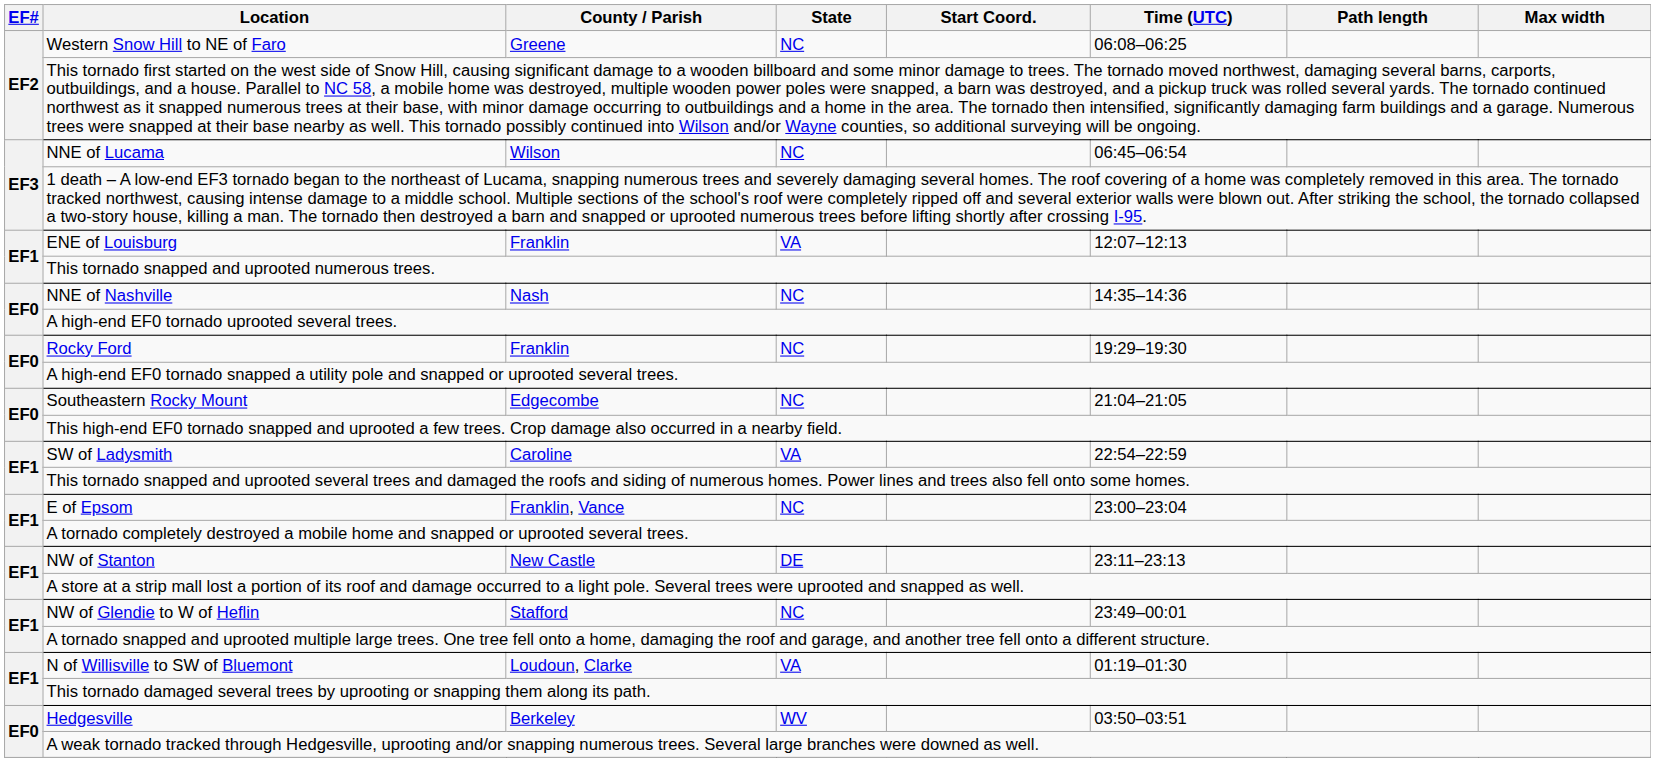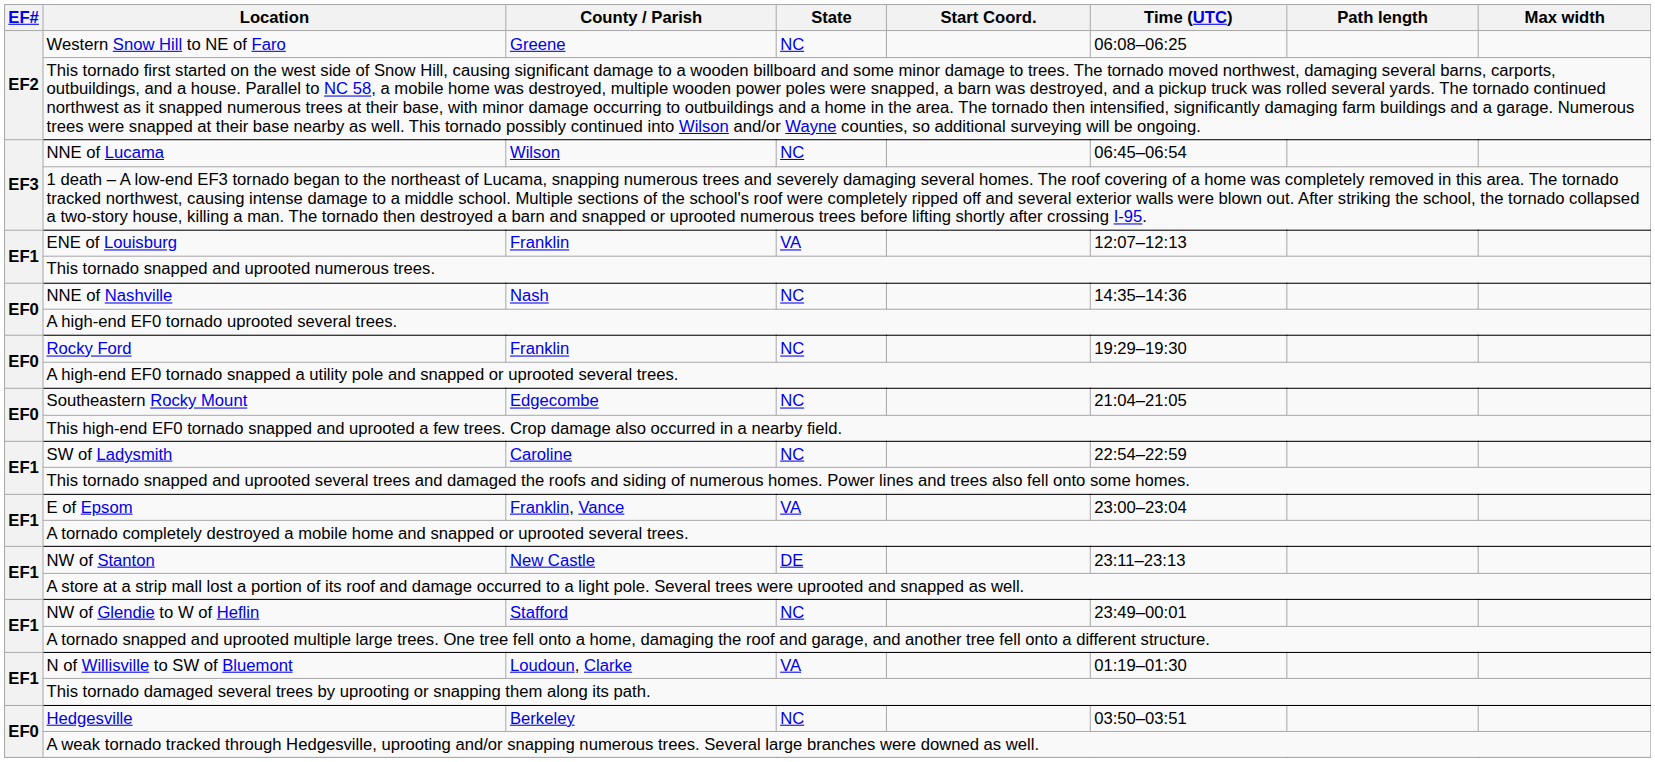(791, 454) VA -> (792, 454) NC
(792, 507) NC -> (791, 507) VA
(794, 718) WV -> (792, 718) NC
